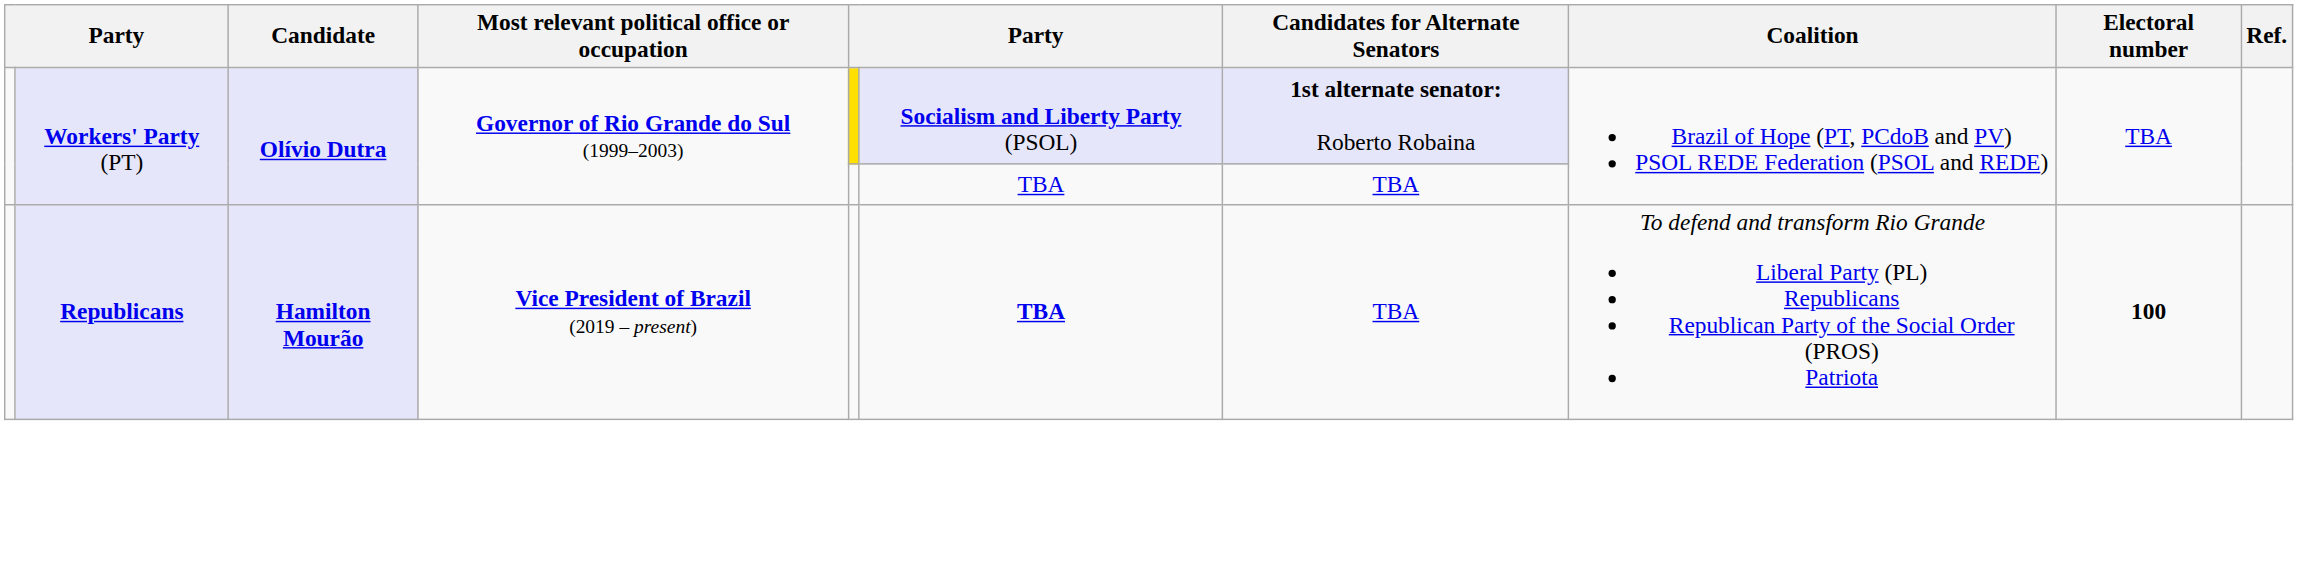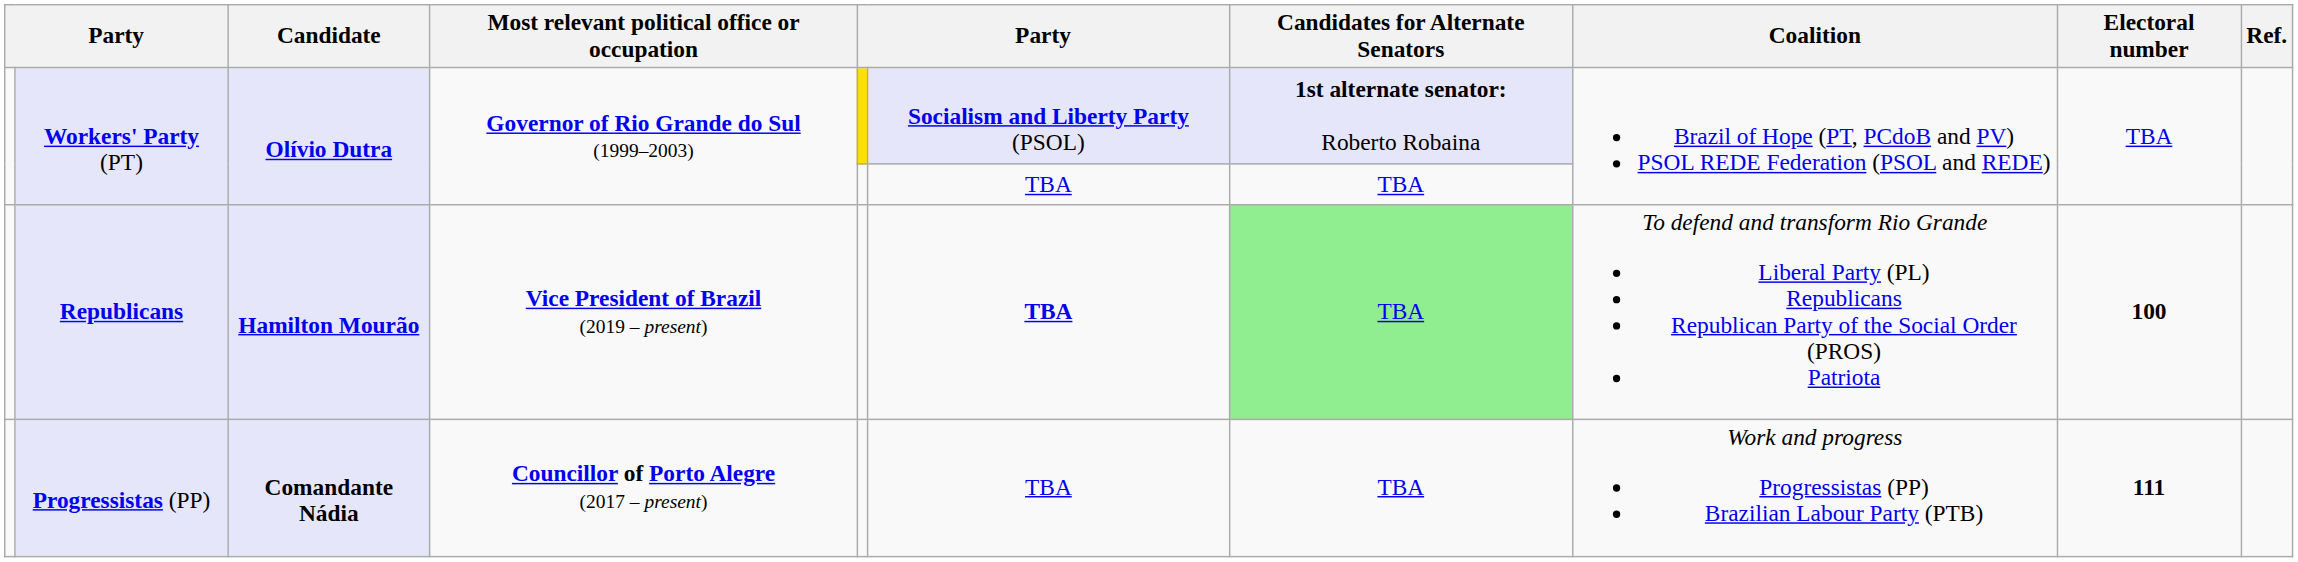(1396, 311) no background -> (1401, 311) lightgreen background
+ row: (121, 500)
